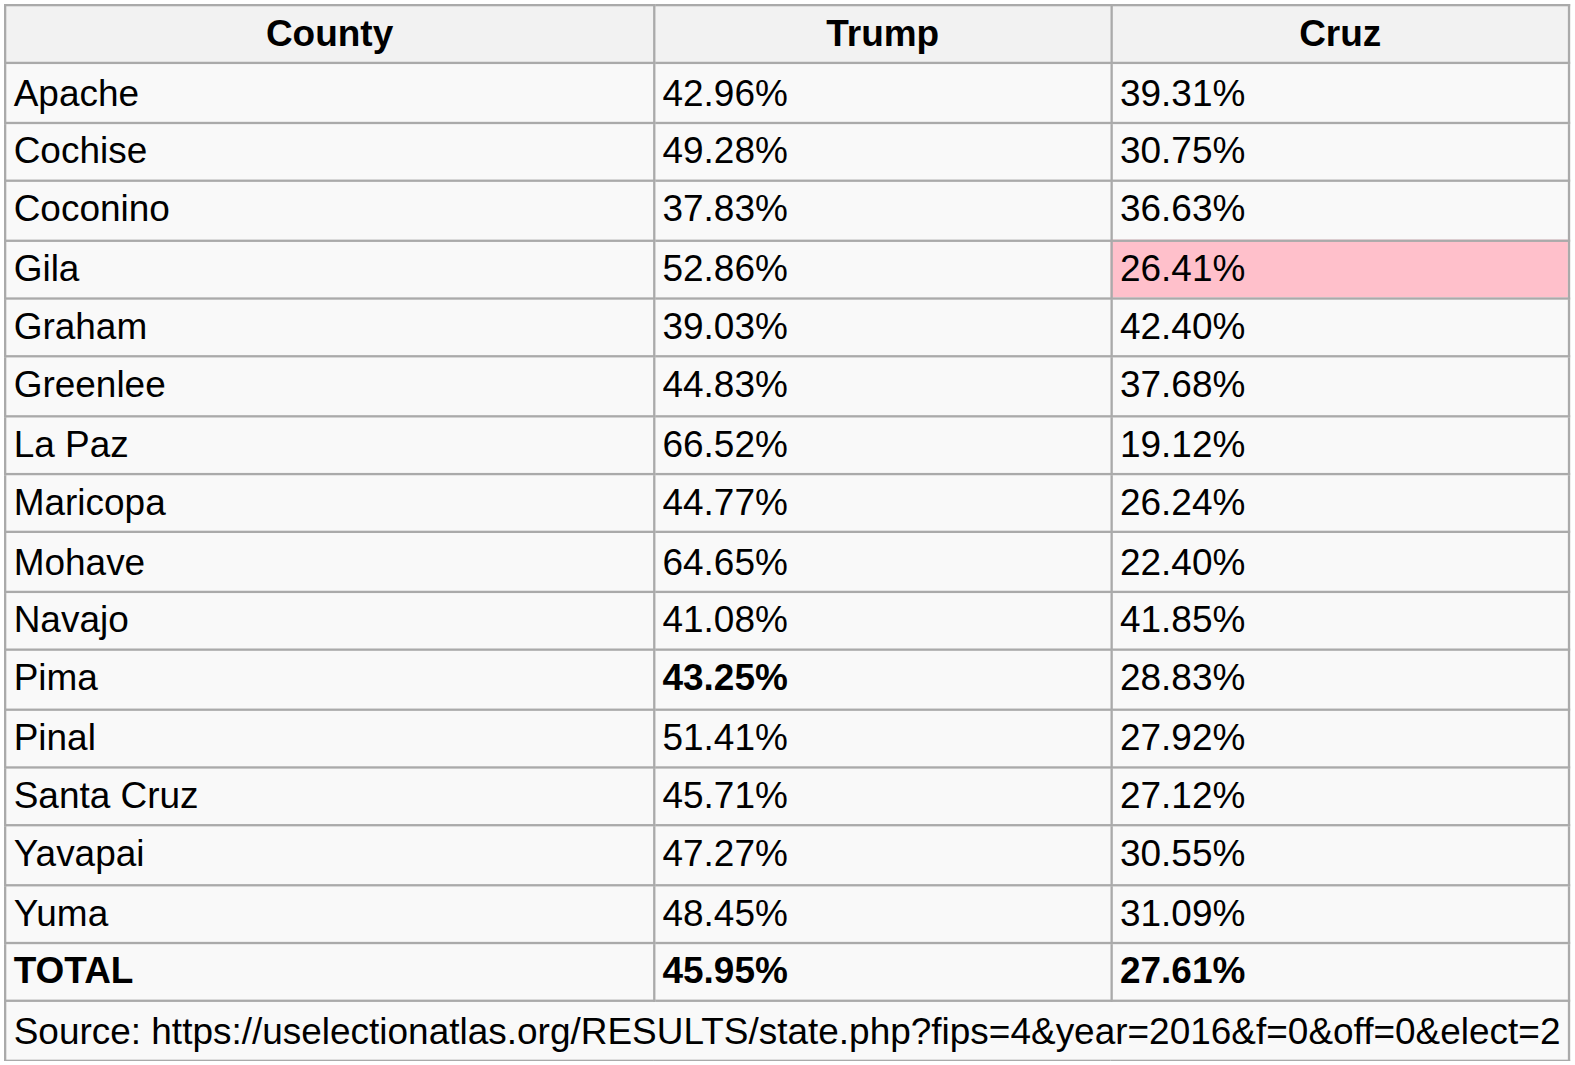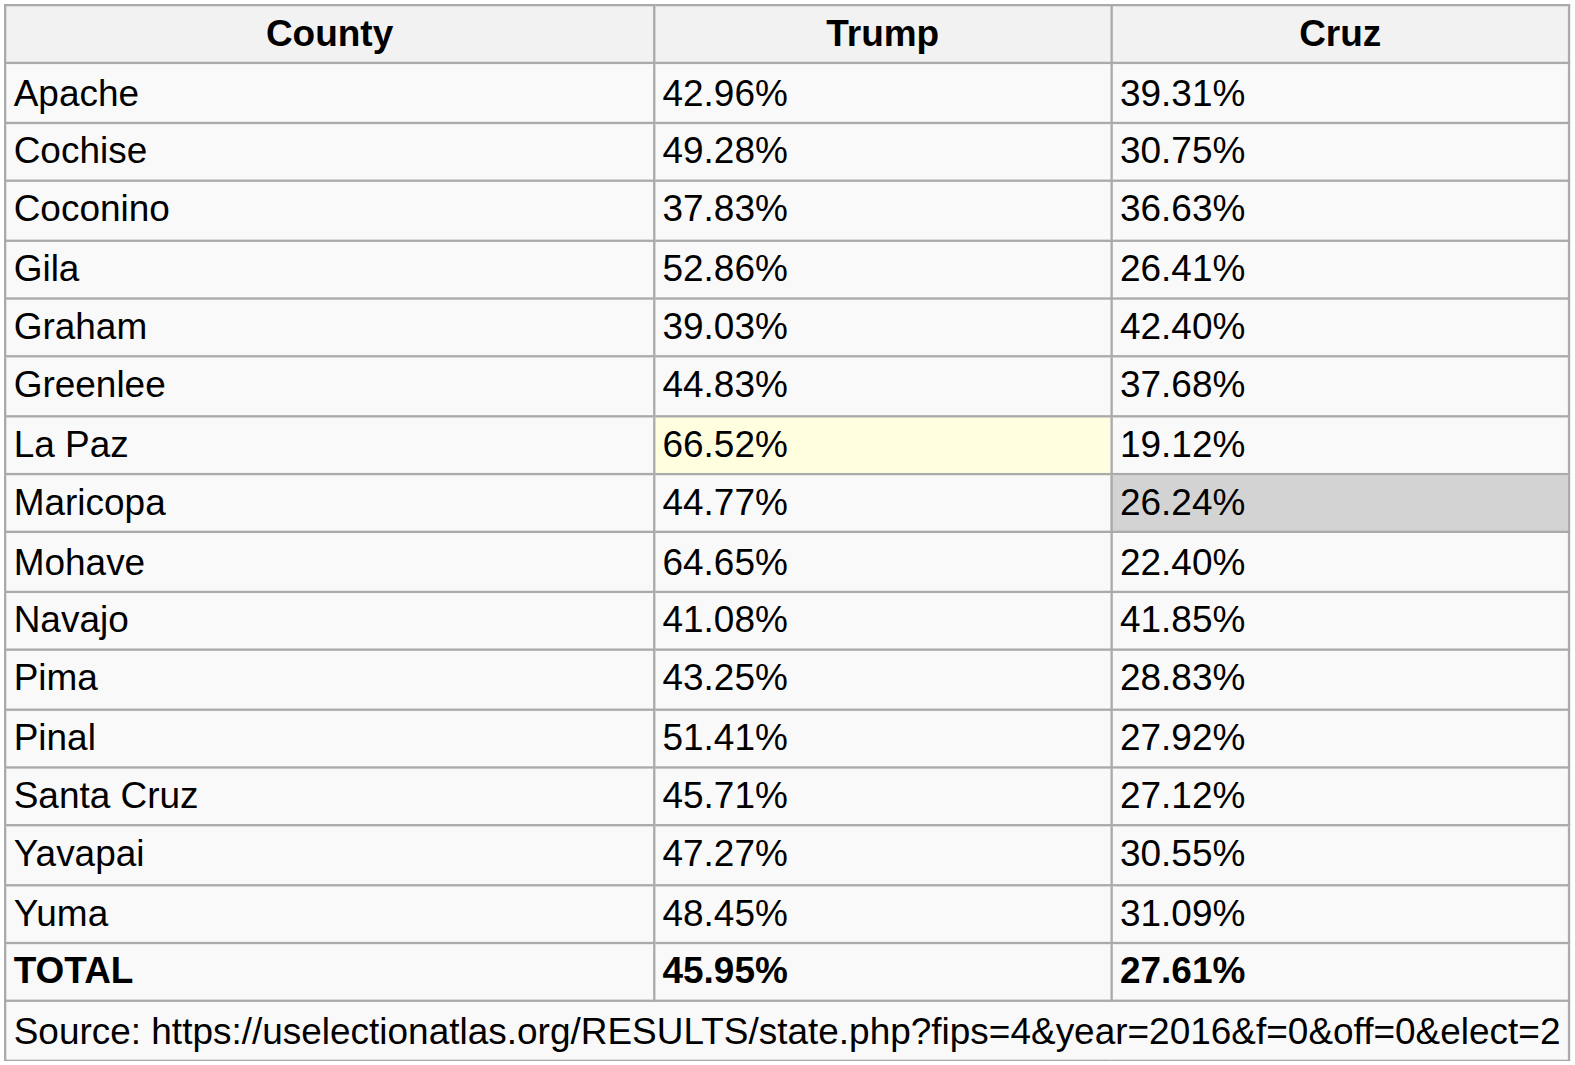(1183, 268) pink background -> (1183, 268) no background
(725, 444) no background -> (725, 444) lightyellow background
(1183, 502) no background -> (1183, 502) lightgrey background
(725, 678) bold -> (725, 678) normal
